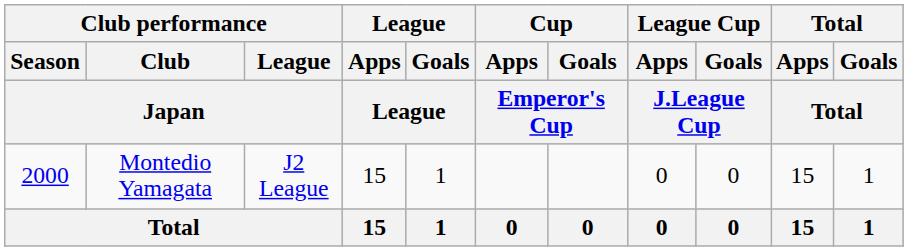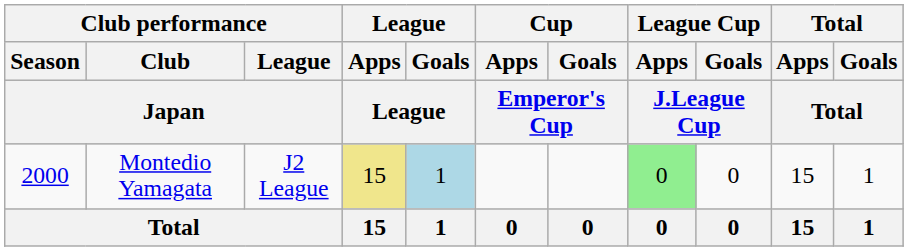(374, 175) no background -> (374, 175) khaki background
(441, 175) no background -> (441, 175) lightblue background
(662, 175) no background -> (662, 175) lightgreen background
